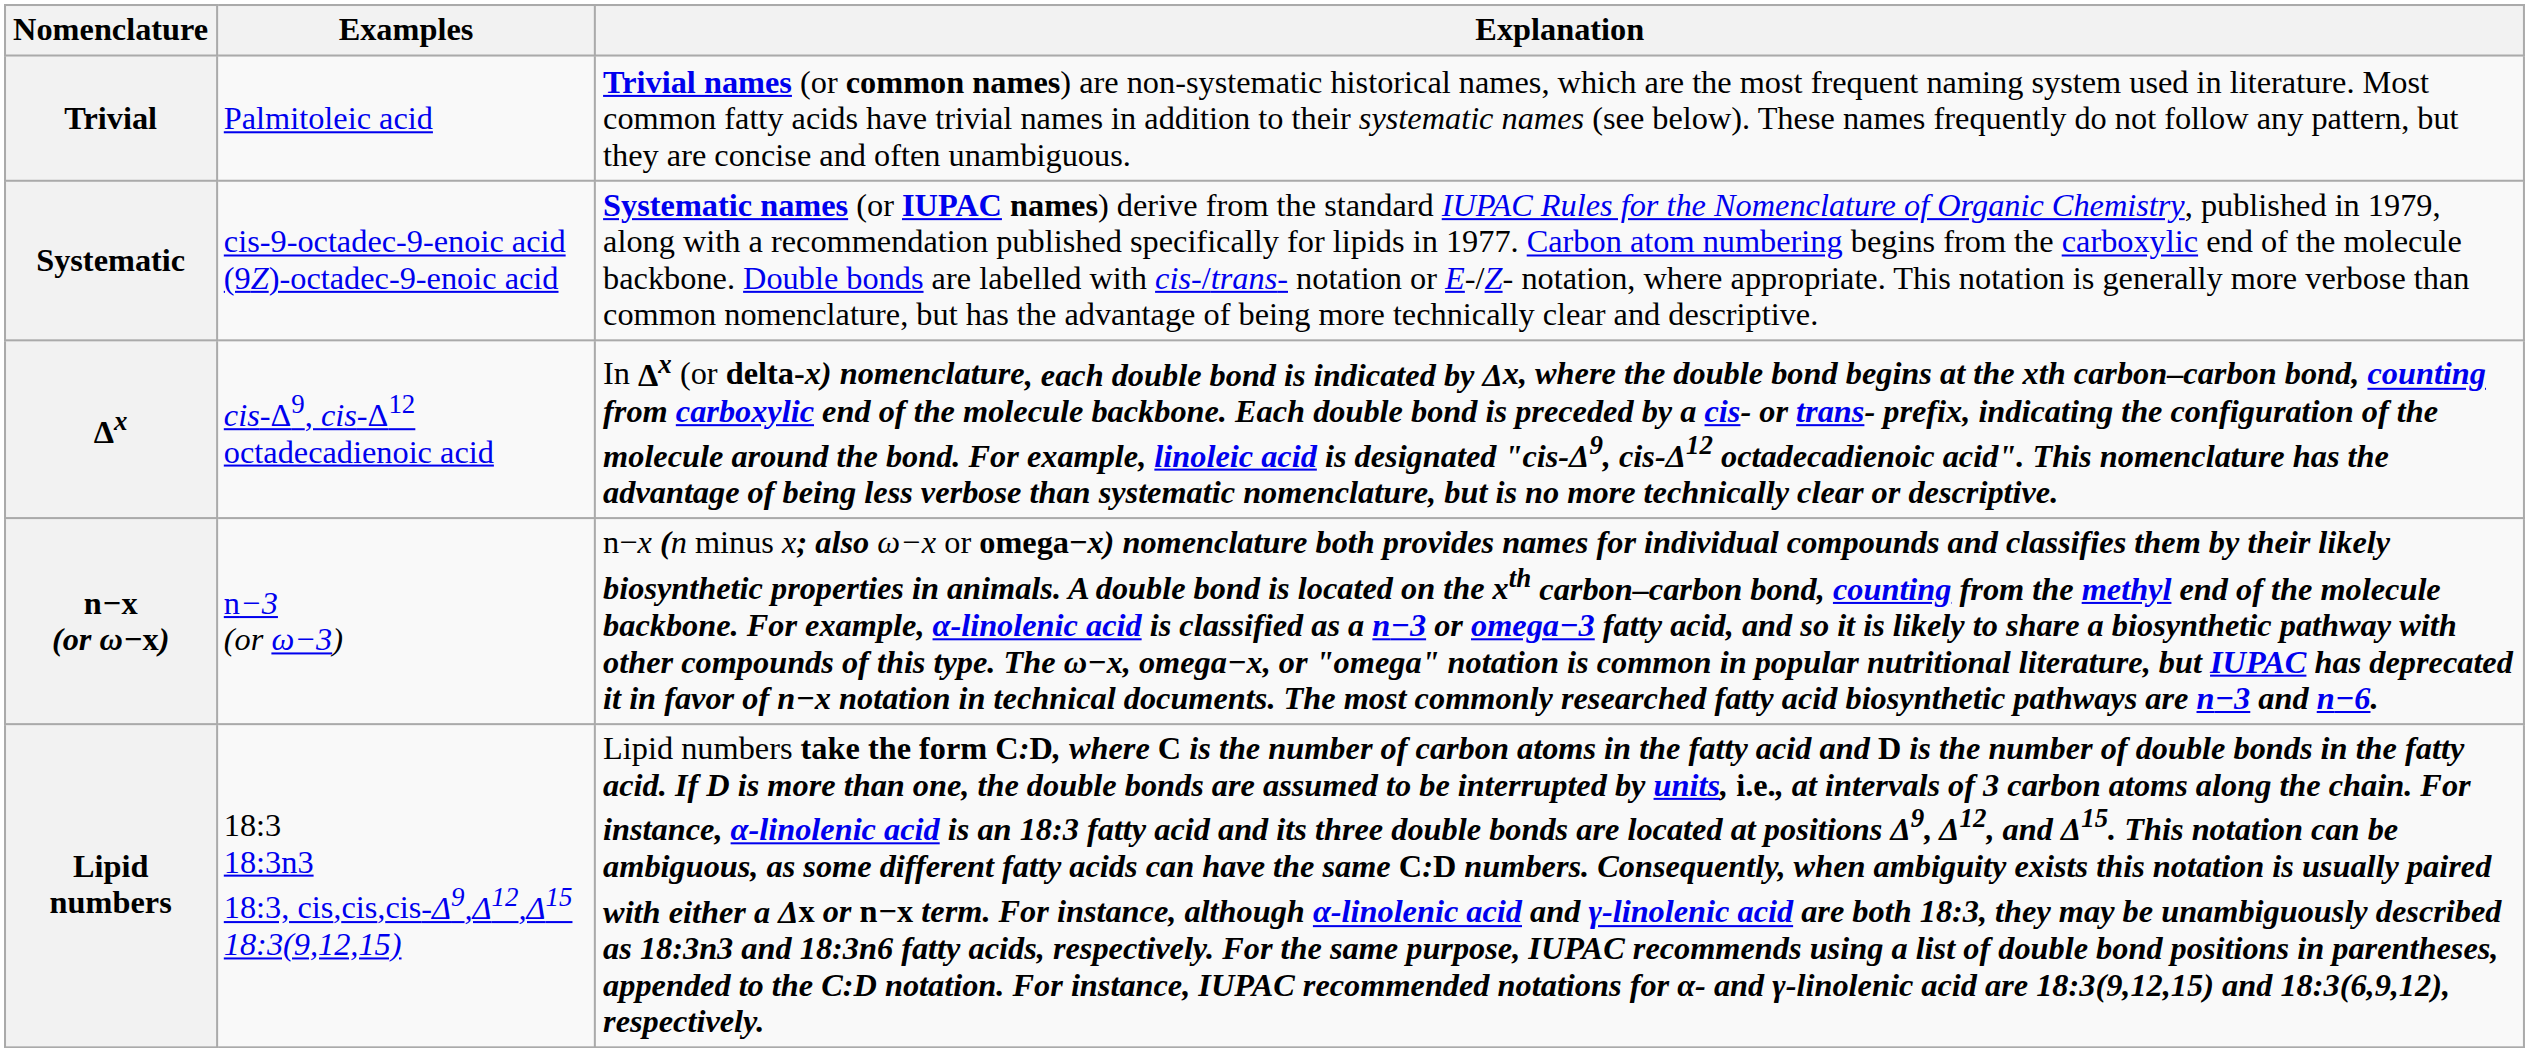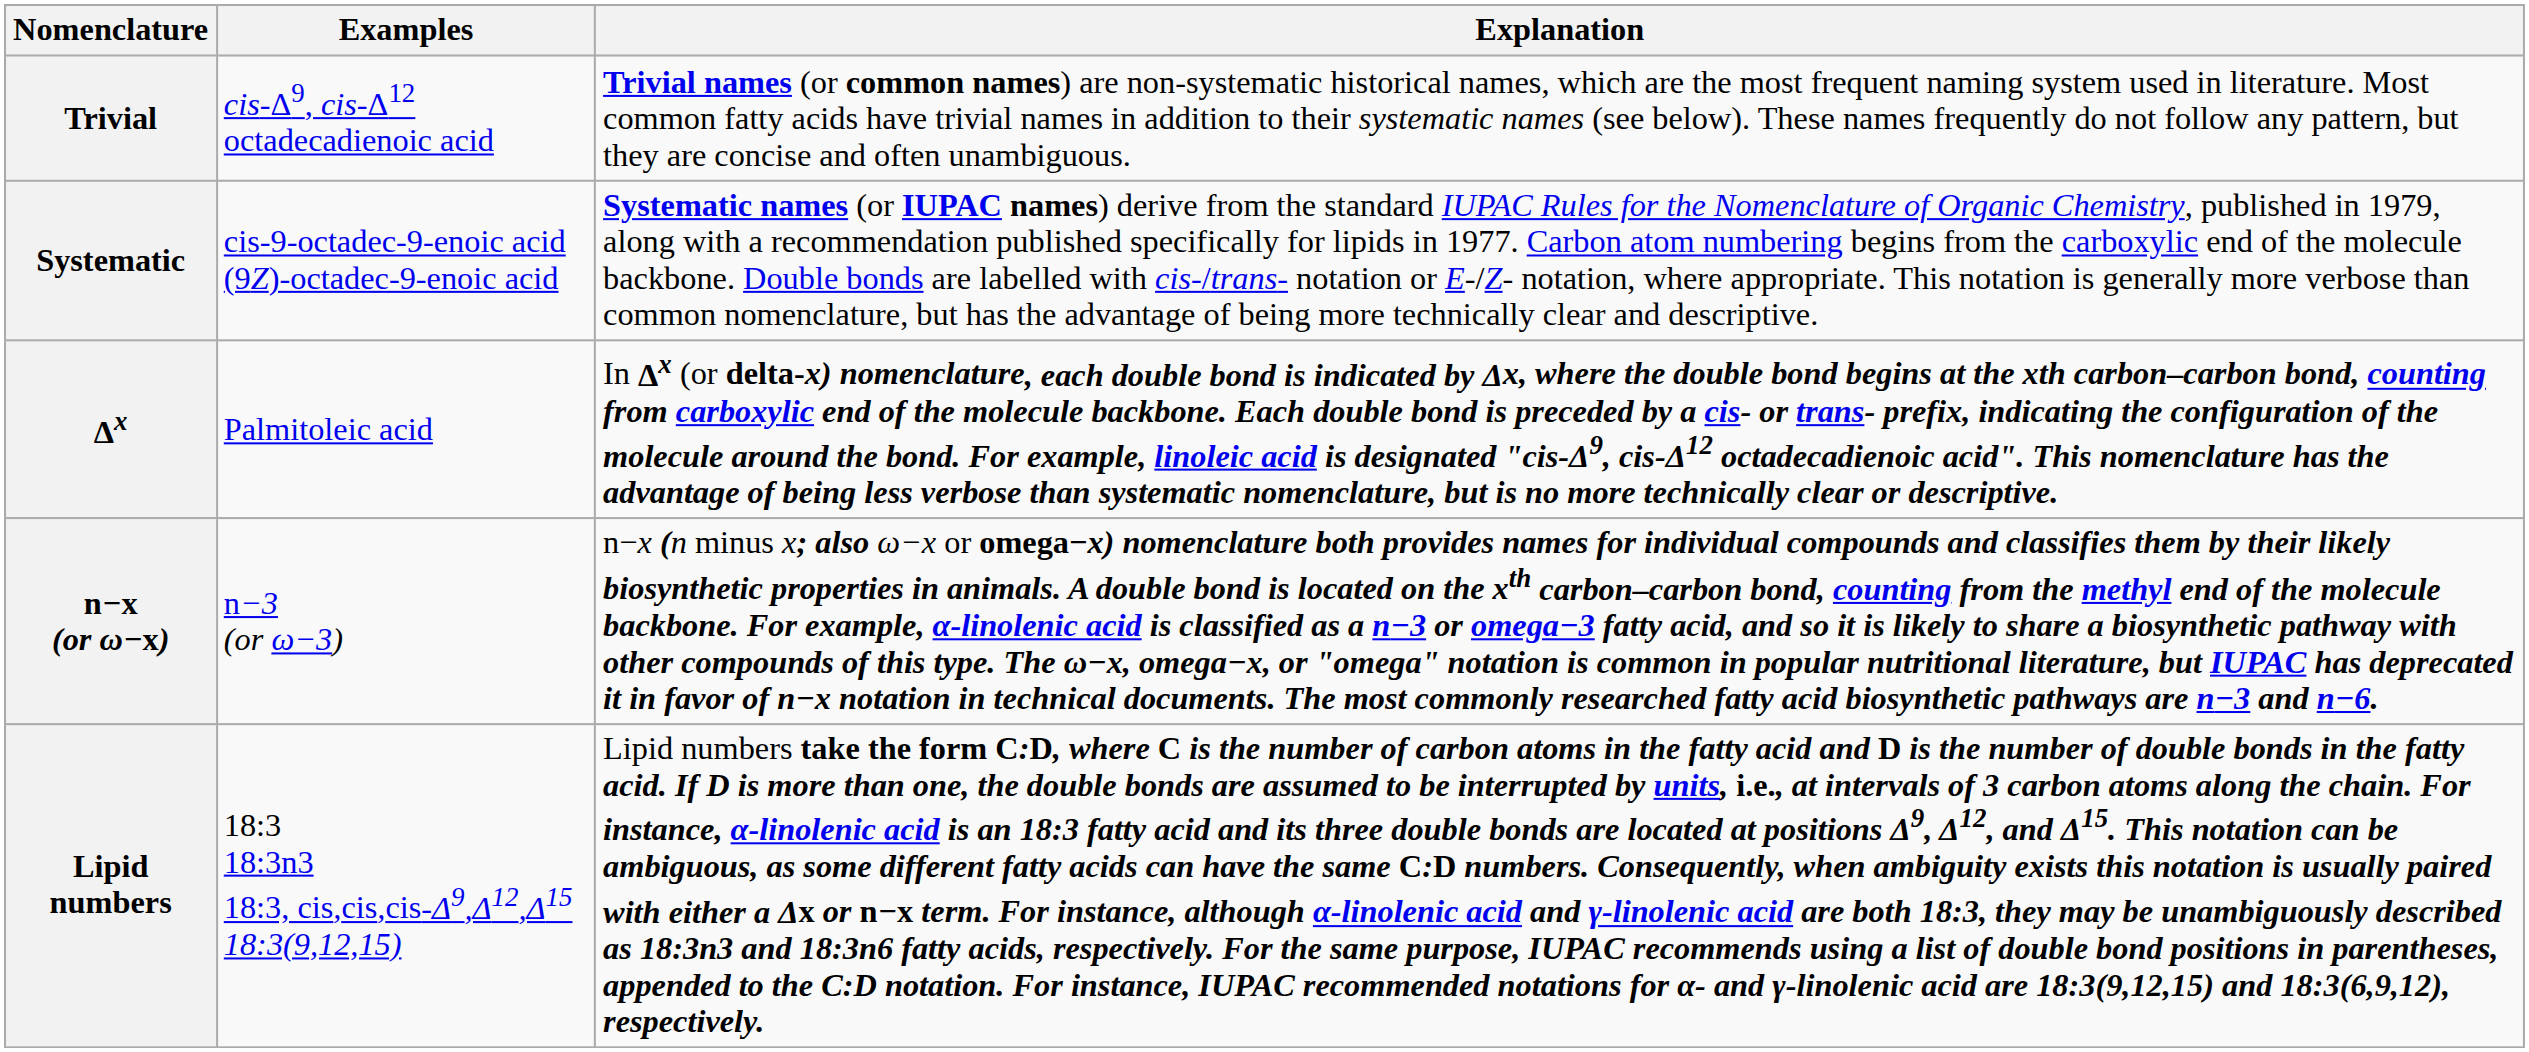(328, 117) Palmitoleic acid -> (359, 117) cis-Δ9, cis-Δ12 octadecadienoic acid
(359, 428) cis-Δ9, cis-Δ12 octadecadienoic acid -> (328, 428) Palmitoleic acid
